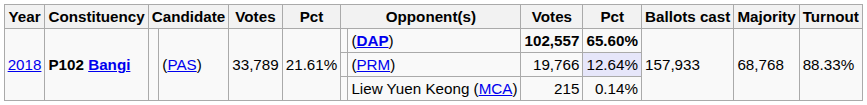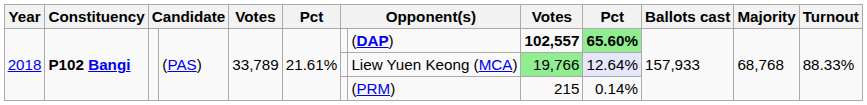(612, 41) no background -> (612, 41) lightgreen background
(373, 65) (PRM) -> (434, 65) Liew Yuen Keong (MCA)
(556, 65) no background -> (556, 65) lightgreen background
(434, 89) Liew Yuen Keong (MCA) -> (373, 89) (PRM)
